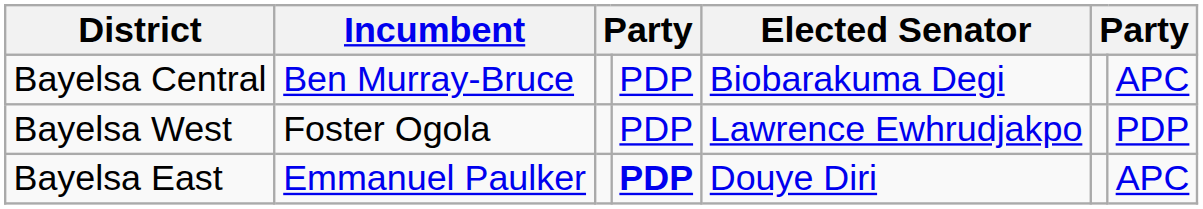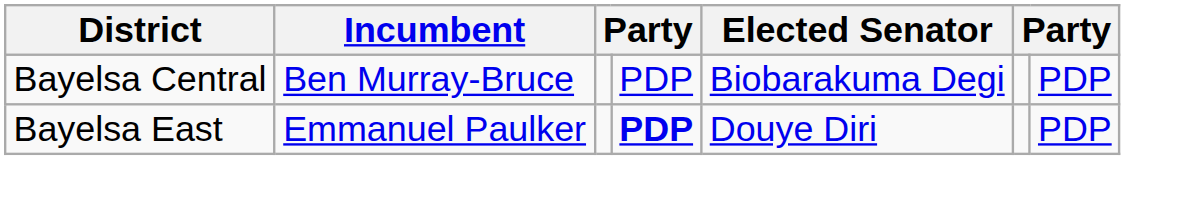(1153, 79) APC -> (1075, 79) PDP
- row: (123, 128)
(1153, 178) APC -> (1075, 128) PDP
